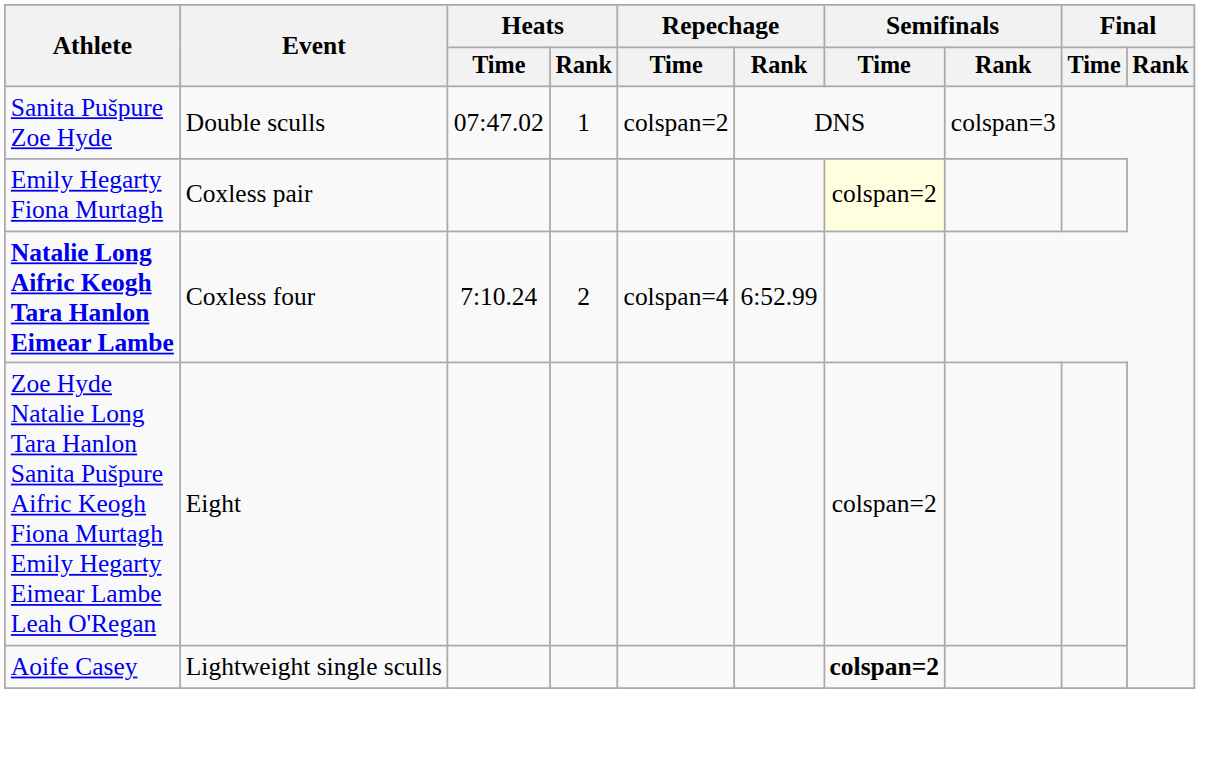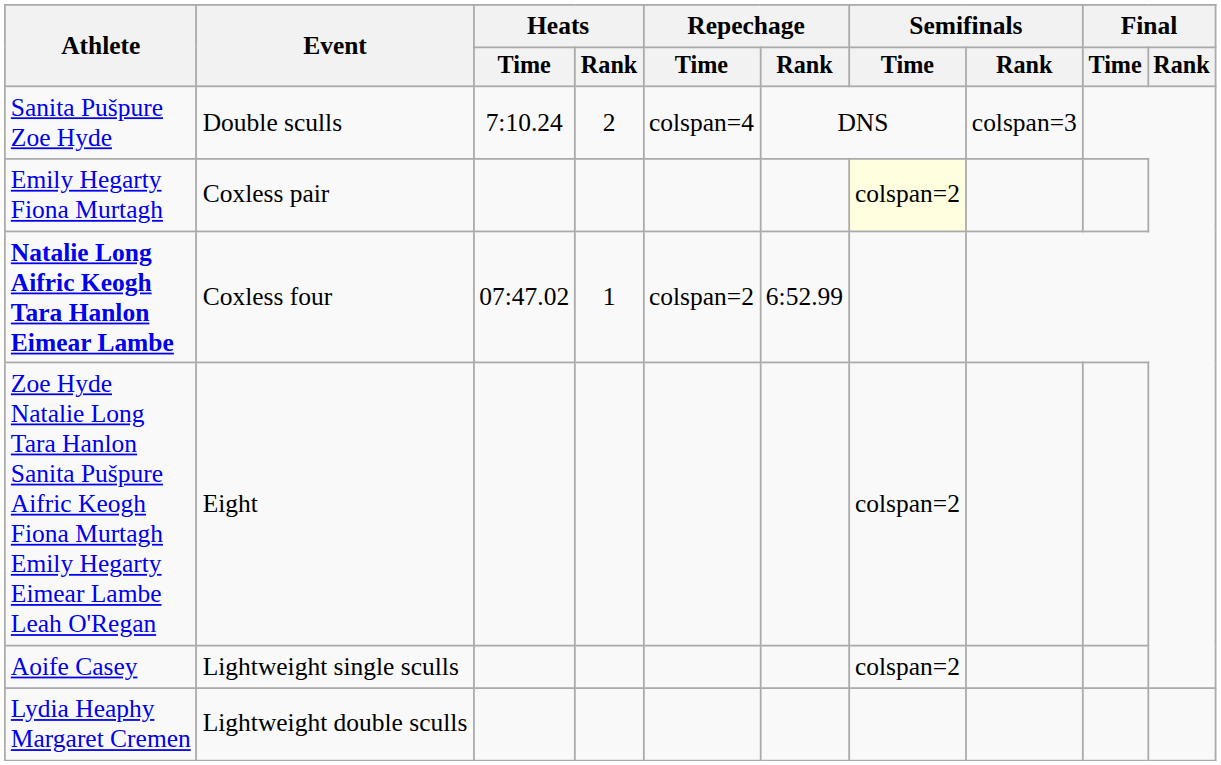(499, 122) 07:47.02 -> (524, 122) 7:10.24
(584, 122) 1 -> (609, 122) 2
(676, 122) colspan=2 -> (701, 122) colspan=4
(499, 297) 7:10.24 -> (524, 297) 07:47.02
(584, 297) 2 -> (609, 297) 1
(676, 297) colspan=4 -> (701, 297) colspan=2
(884, 667) bold -> (907, 667) normal
+ row: (101, 724)
